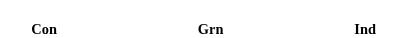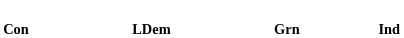+ column: (151, 9)
